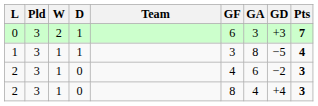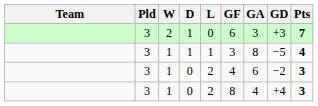columns swapped: (155, 14) <-> (15, 14)
